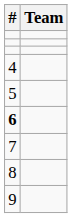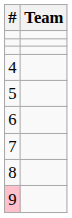(13, 119) bold -> (13, 119) normal
(13, 199) no background -> (13, 199) pink background
